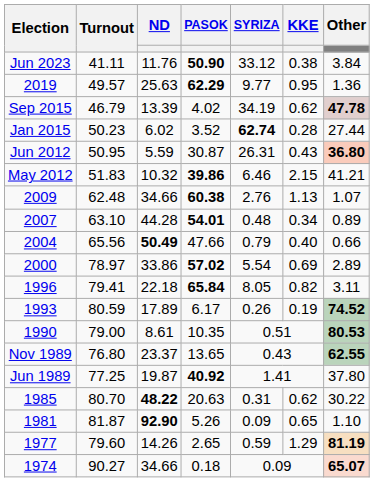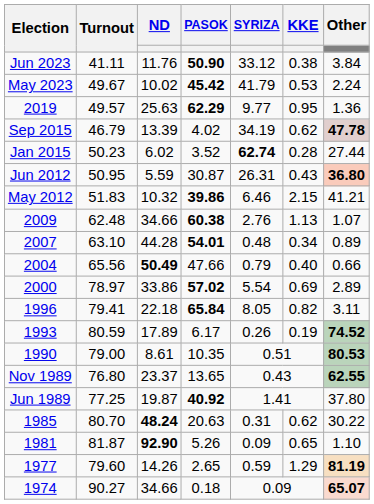+ row: (40, 85)
(159, 399) 48.22 -> (159, 421) 48.24
